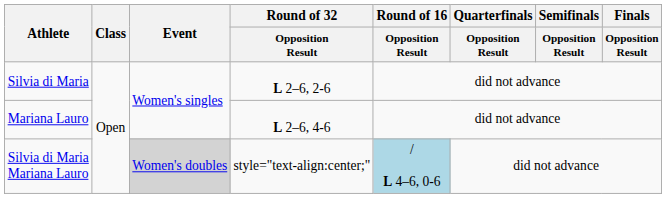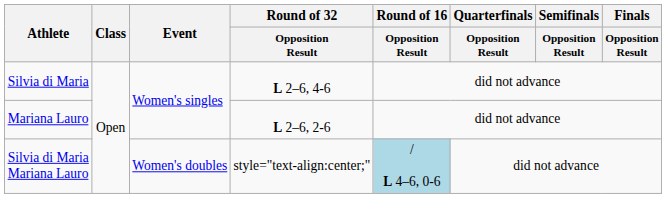(302, 89) L 2–6, 2-6 -> (302, 89) L 2–6, 4-6
(302, 127) L 2–6, 4-6 -> (302, 127) L 2–6, 2-6
(180, 166) lightgrey background -> (180, 166) no background
